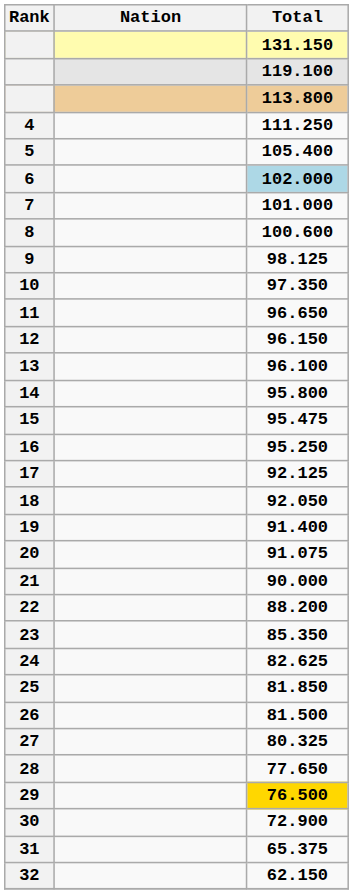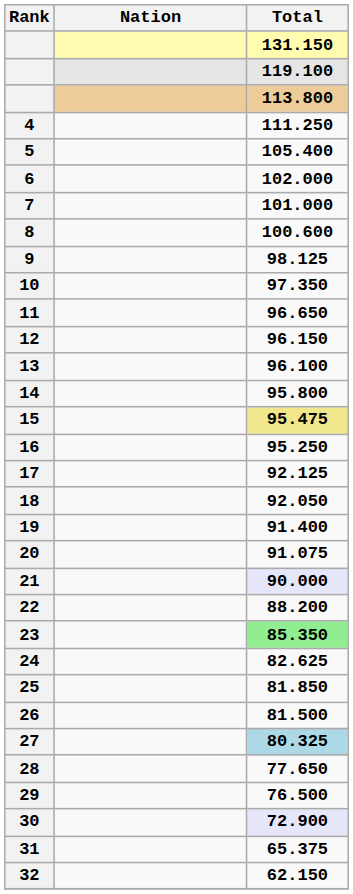(297, 179) lightblue background -> (297, 179) no background
(297, 420) no background -> (297, 420) khaki background
(297, 581) no background -> (297, 581) lavender background
(297, 635) no background -> (297, 635) lightgreen background
(297, 742) no background -> (297, 742) lightblue background
(297, 796) gold background -> (297, 796) no background
(297, 822) no background -> (297, 822) lavender background
